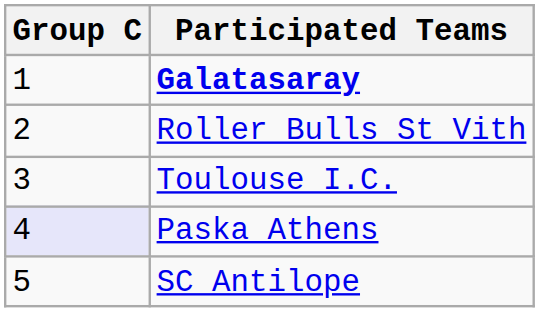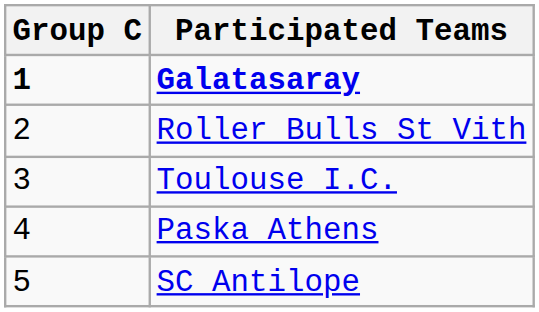(22, 81) normal -> (22, 81) bold
(22, 231) lavender background -> (22, 231) no background
